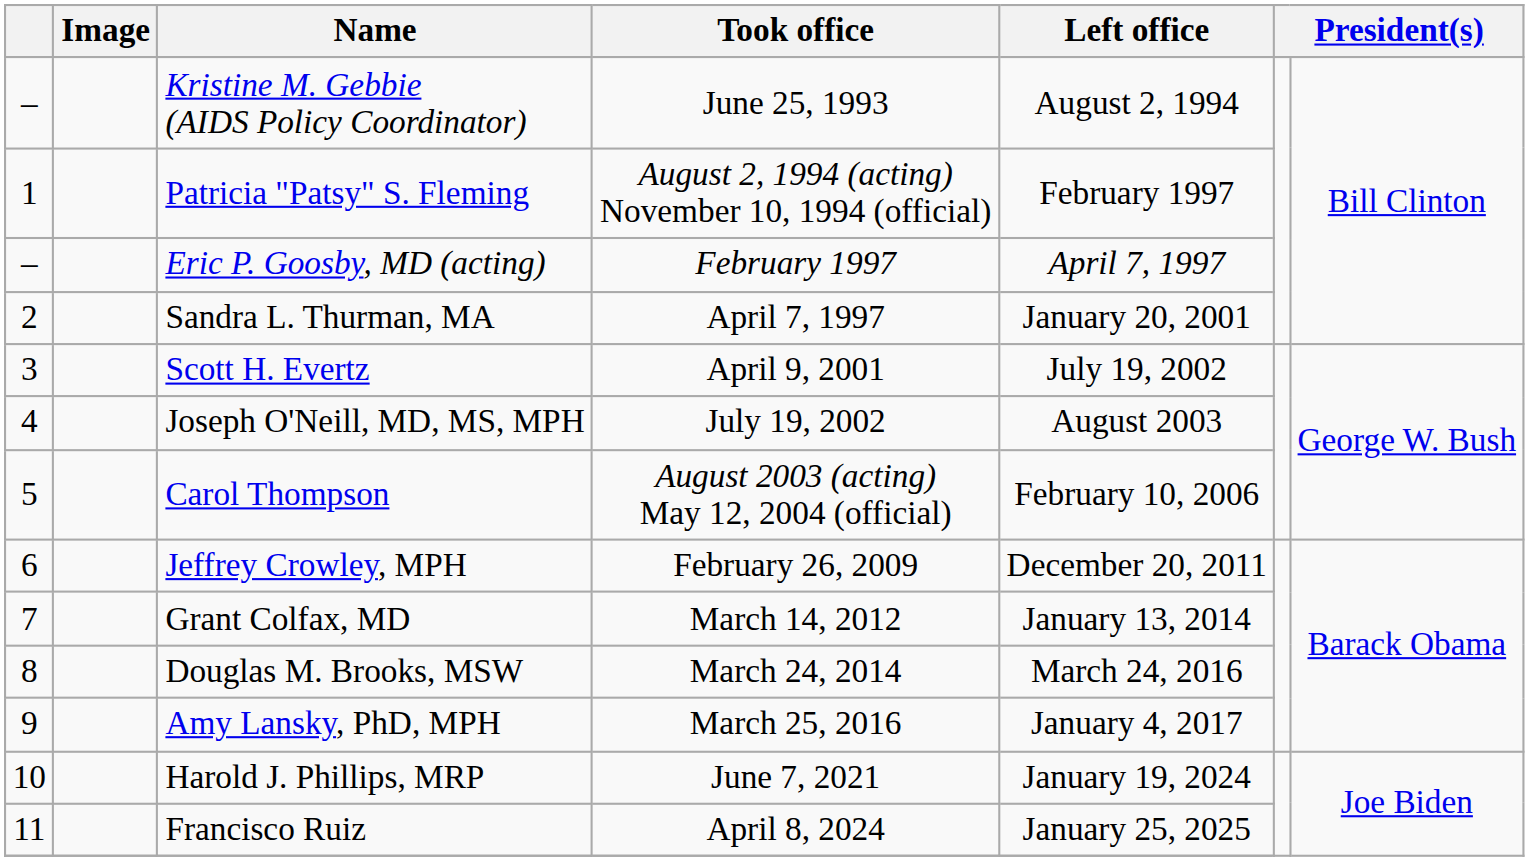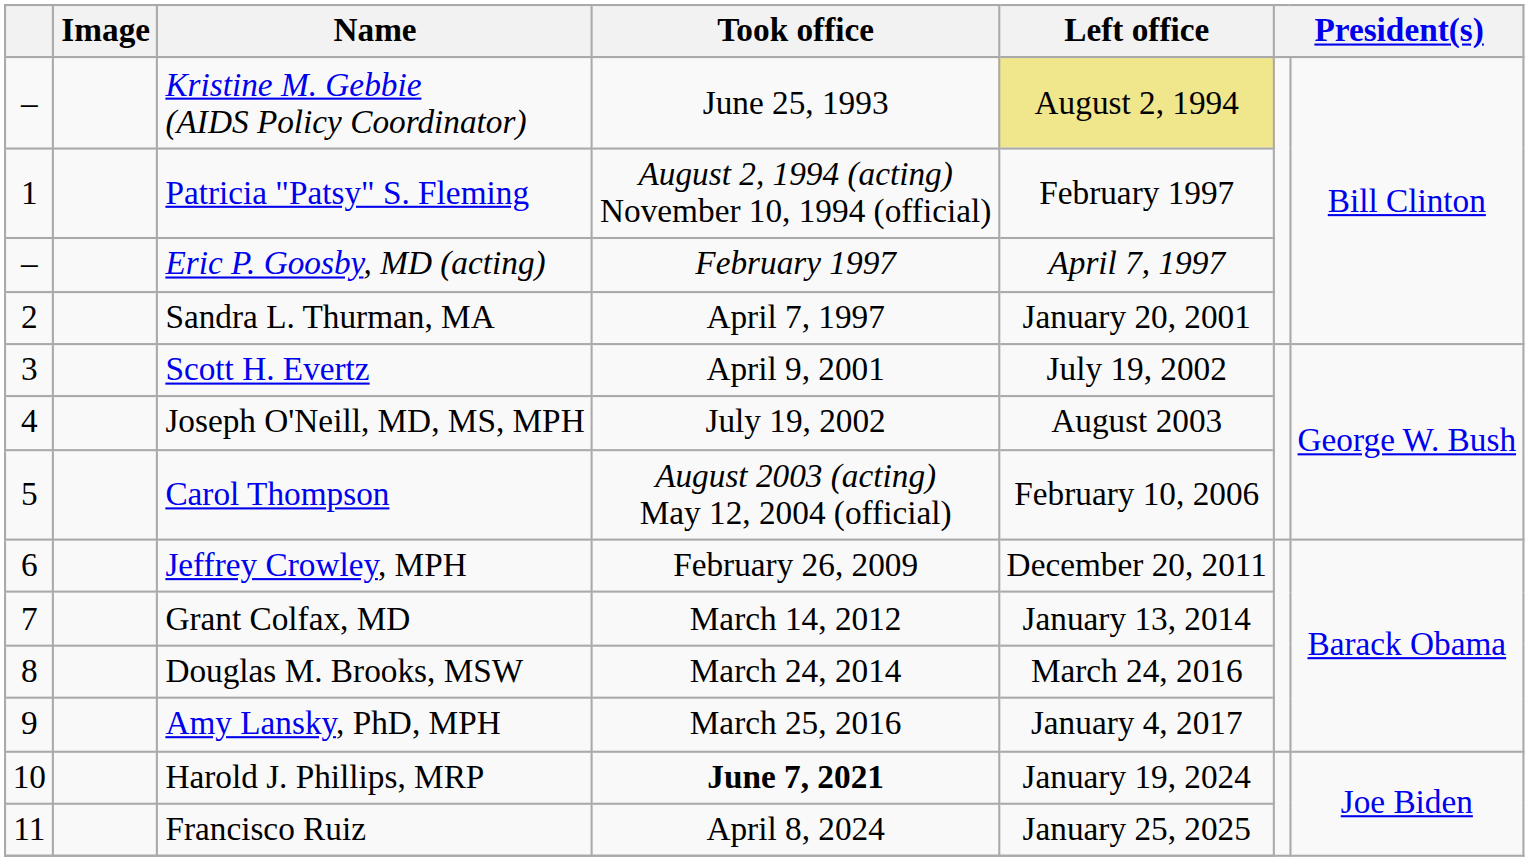(1137, 102) no background -> (1137, 102) khaki background
(796, 776) normal -> (796, 776) bold
